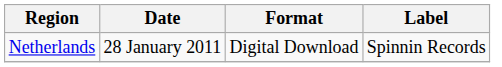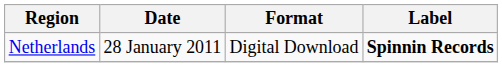(426, 47) normal -> (430, 47) bold
